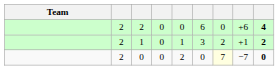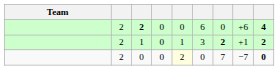(142, 27) normal -> (142, 27) bold
(223, 42) normal -> (223, 42) bold
(182, 58) no background -> (182, 58) lightyellow background
(223, 58) lightyellow background -> (223, 58) no background
